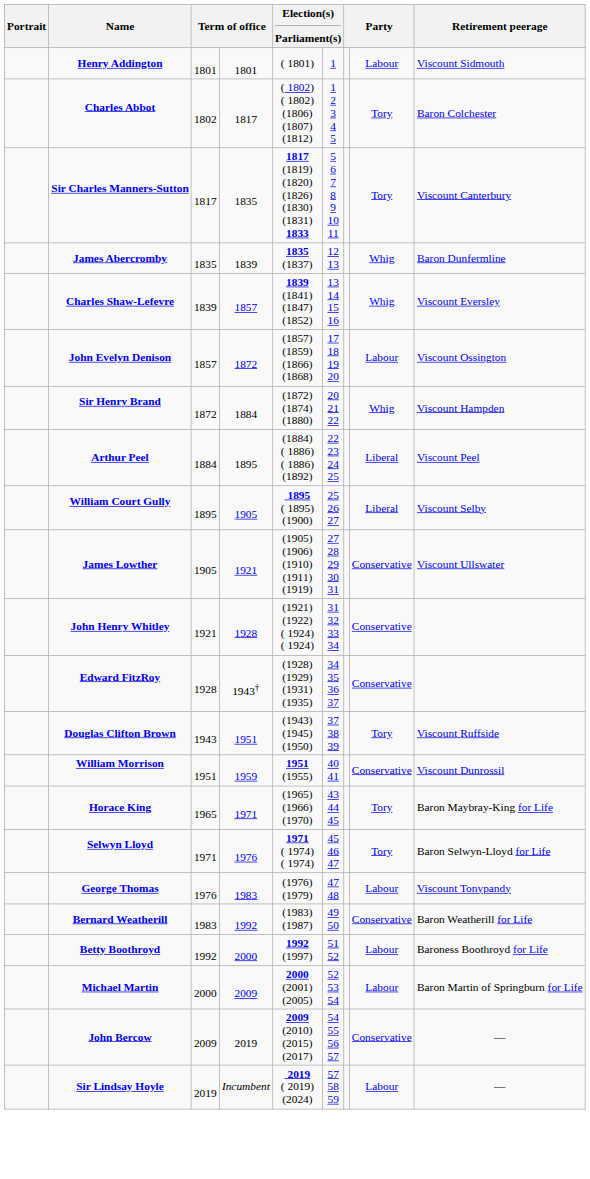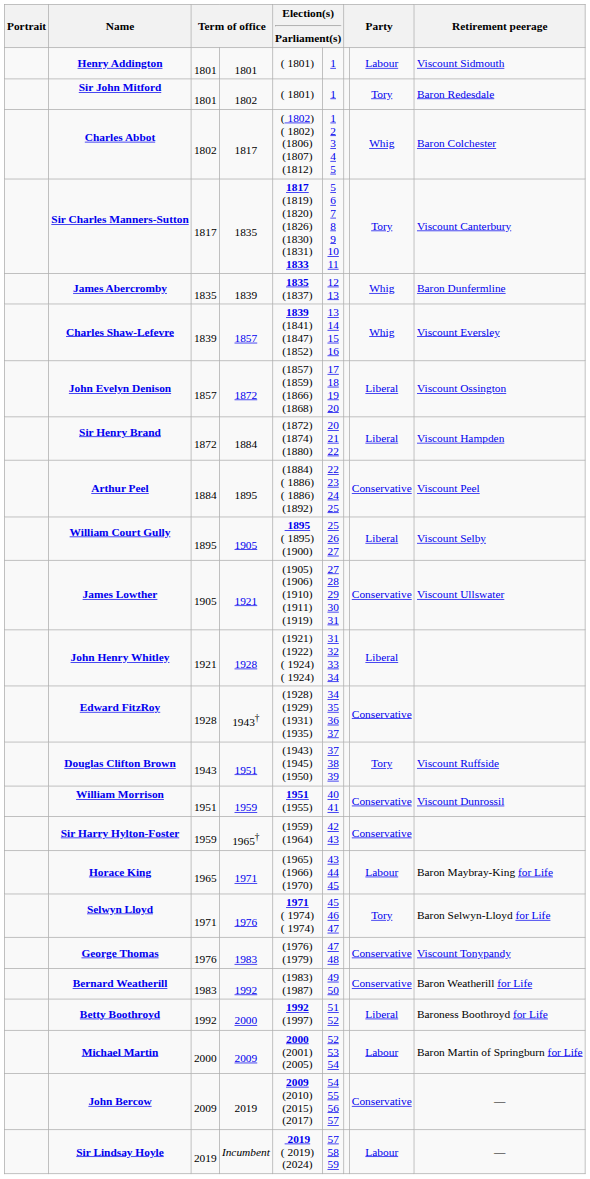+ row: (120, 87)
(382, 113) Tory -> (382, 144) Whig
(382, 358) Labour -> (382, 388) Liberal
(382, 408) Whig -> (382, 438) Liberal
(382, 457) Liberal -> (382, 488) Conservative
(382, 627) Conservative -> (382, 657) Liberal
+ row: (120, 833)
(382, 807) Tory -> (382, 872) Labour
(382, 888) Labour -> (382, 953) Conservative
(382, 950) Labour -> (382, 1014) Liberal
